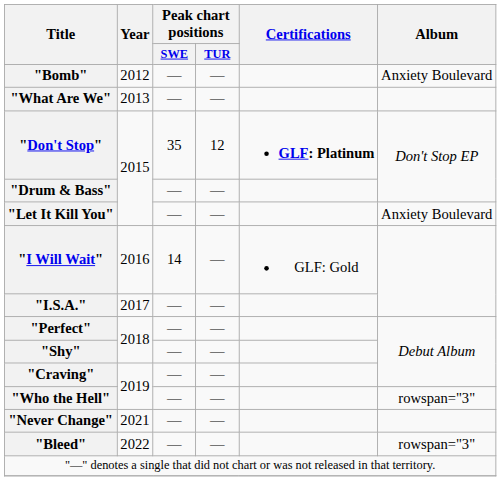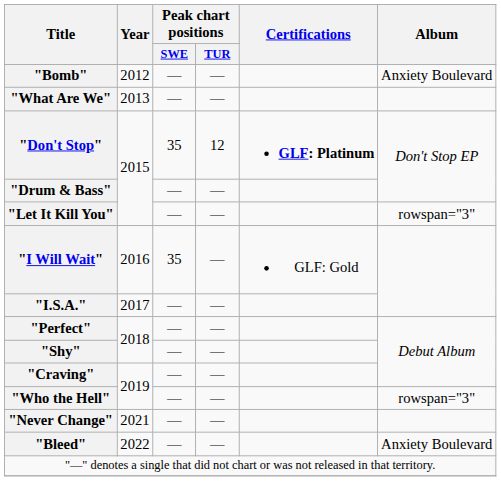(437, 213) Anxiety Boulevard -> (437, 213) rowspan="3"
(174, 259) 14 -> (174, 259) 35
(437, 444) rowspan="3" -> (437, 444) Anxiety Boulevard
